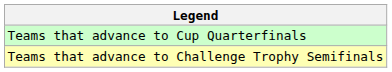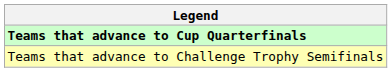(157, 36) normal -> (157, 36) bold
